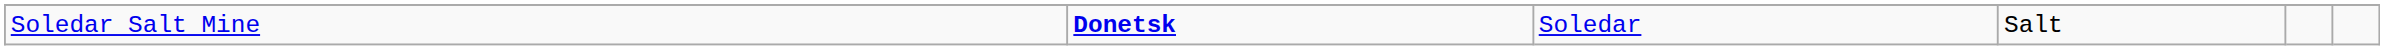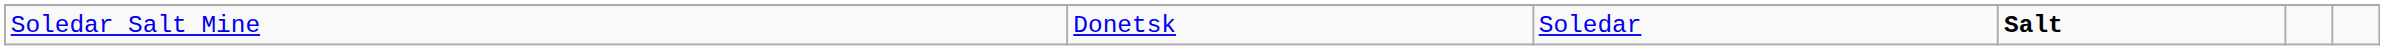(1125, 25) bold -> (1125, 25) normal
(2033, 25) normal -> (2033, 25) bold
